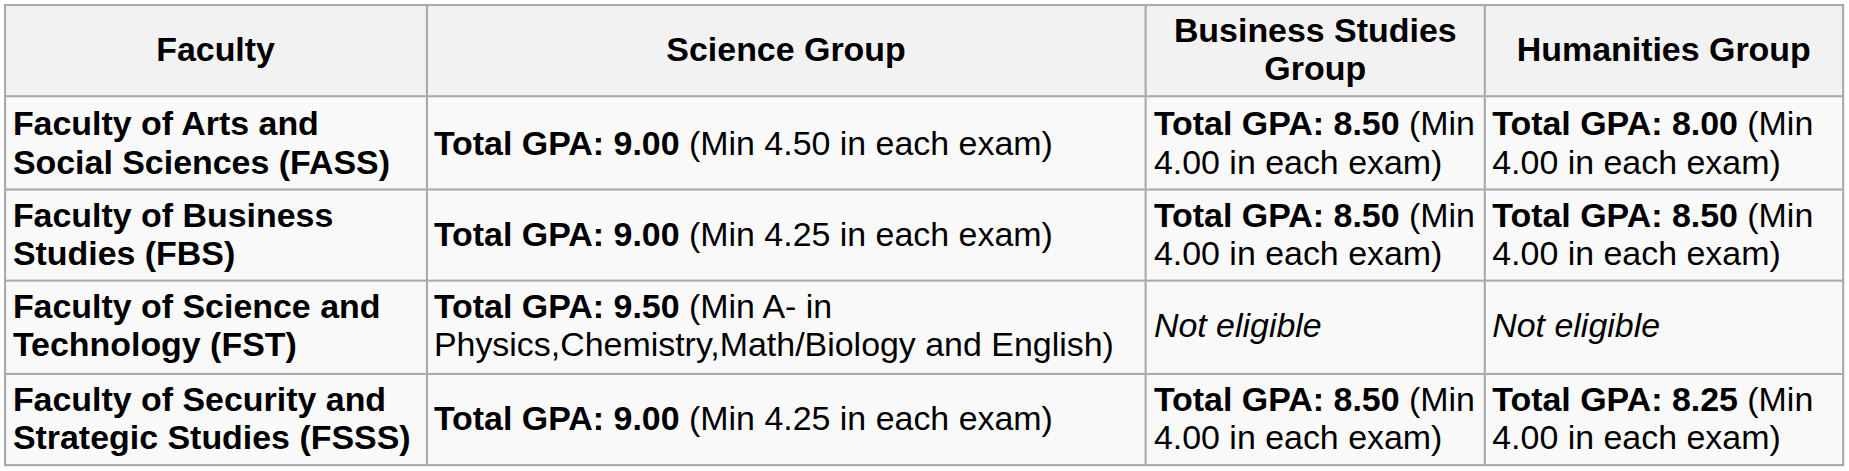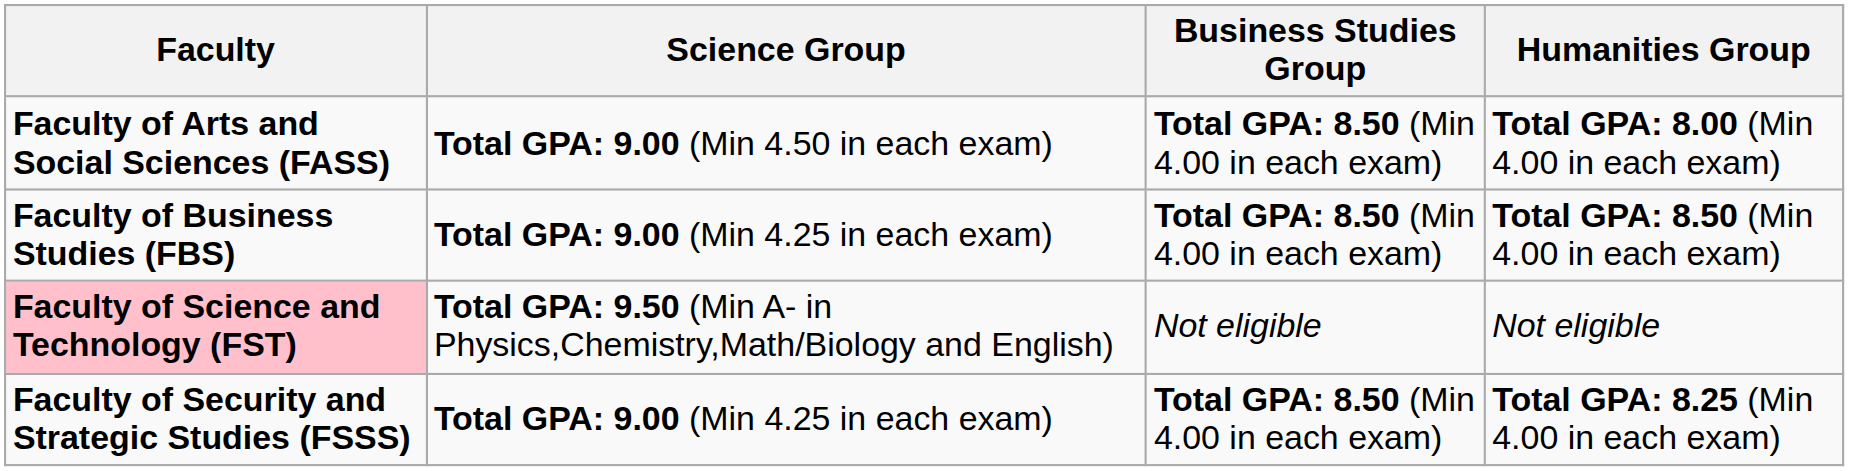(197, 326) no background -> (197, 326) pink background
